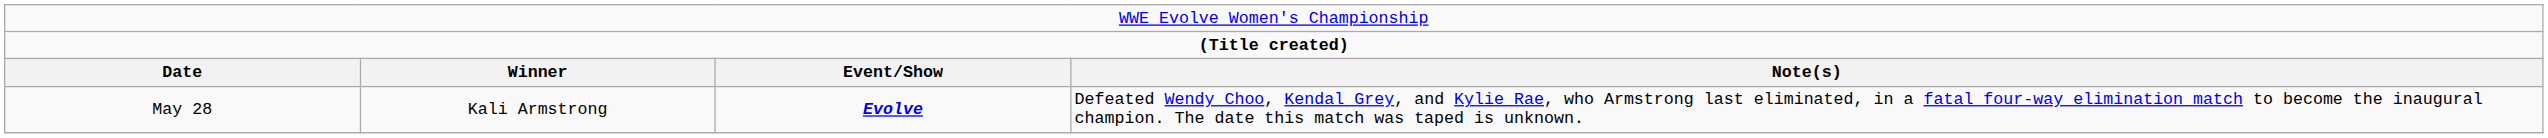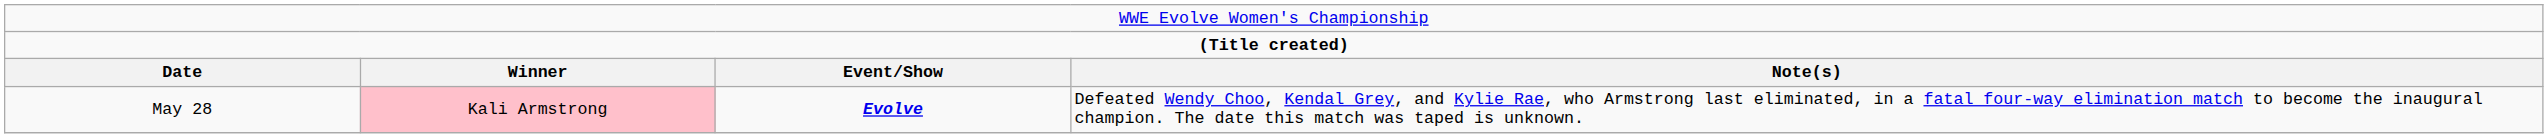(538, 109) no background -> (538, 109) pink background
